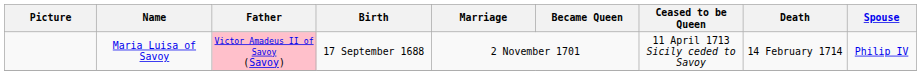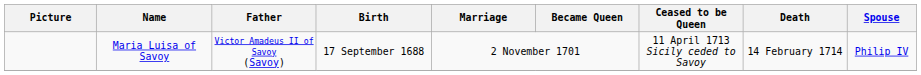(264, 52) pink background -> (264, 52) no background
